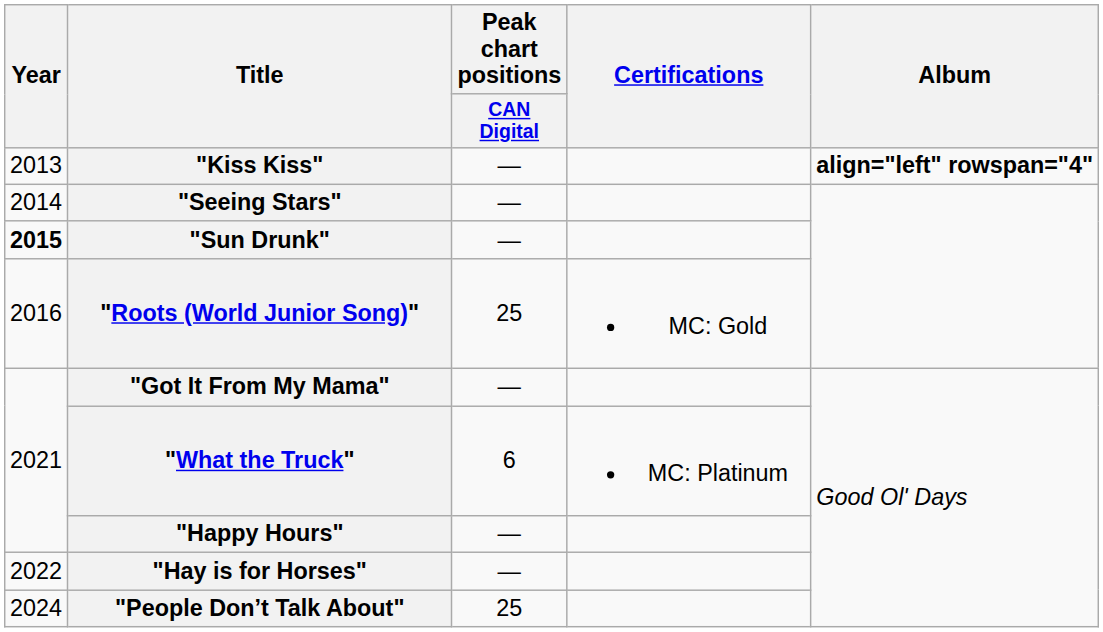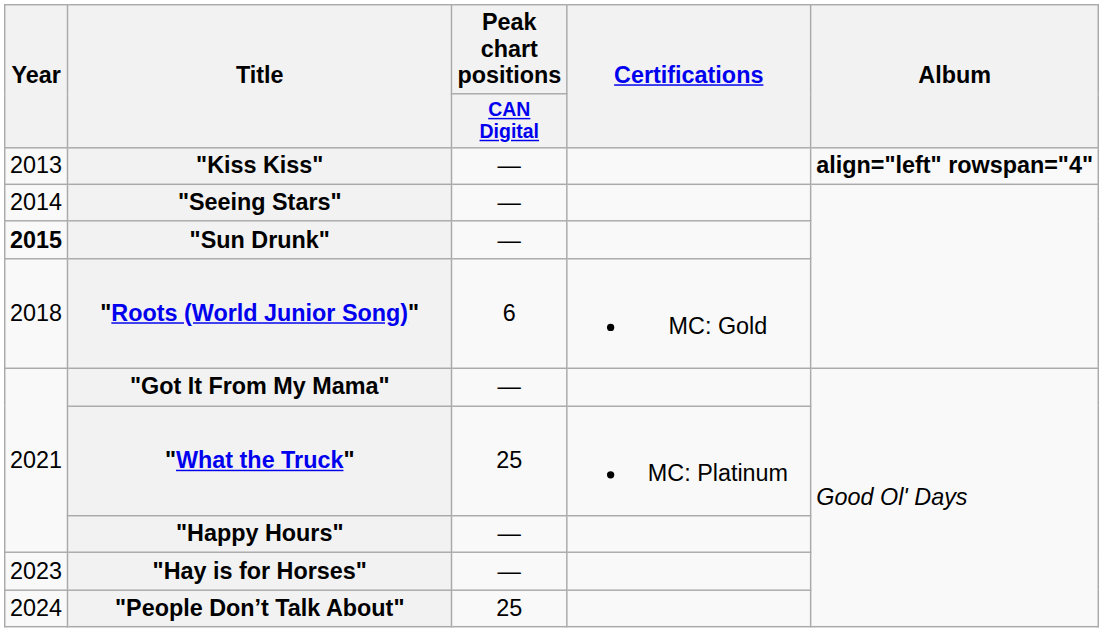(36, 313) 2016 -> (36, 313) 2018
(509, 313) 25 -> (509, 313) 6
(509, 460) 6 -> (509, 460) 25
(36, 570) 2022 -> (36, 570) 2023
